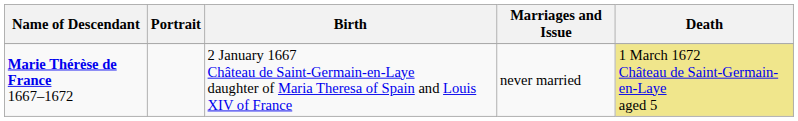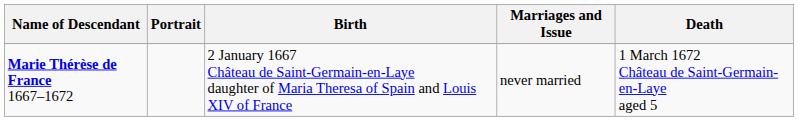(699, 80) khaki background -> (699, 80) no background
